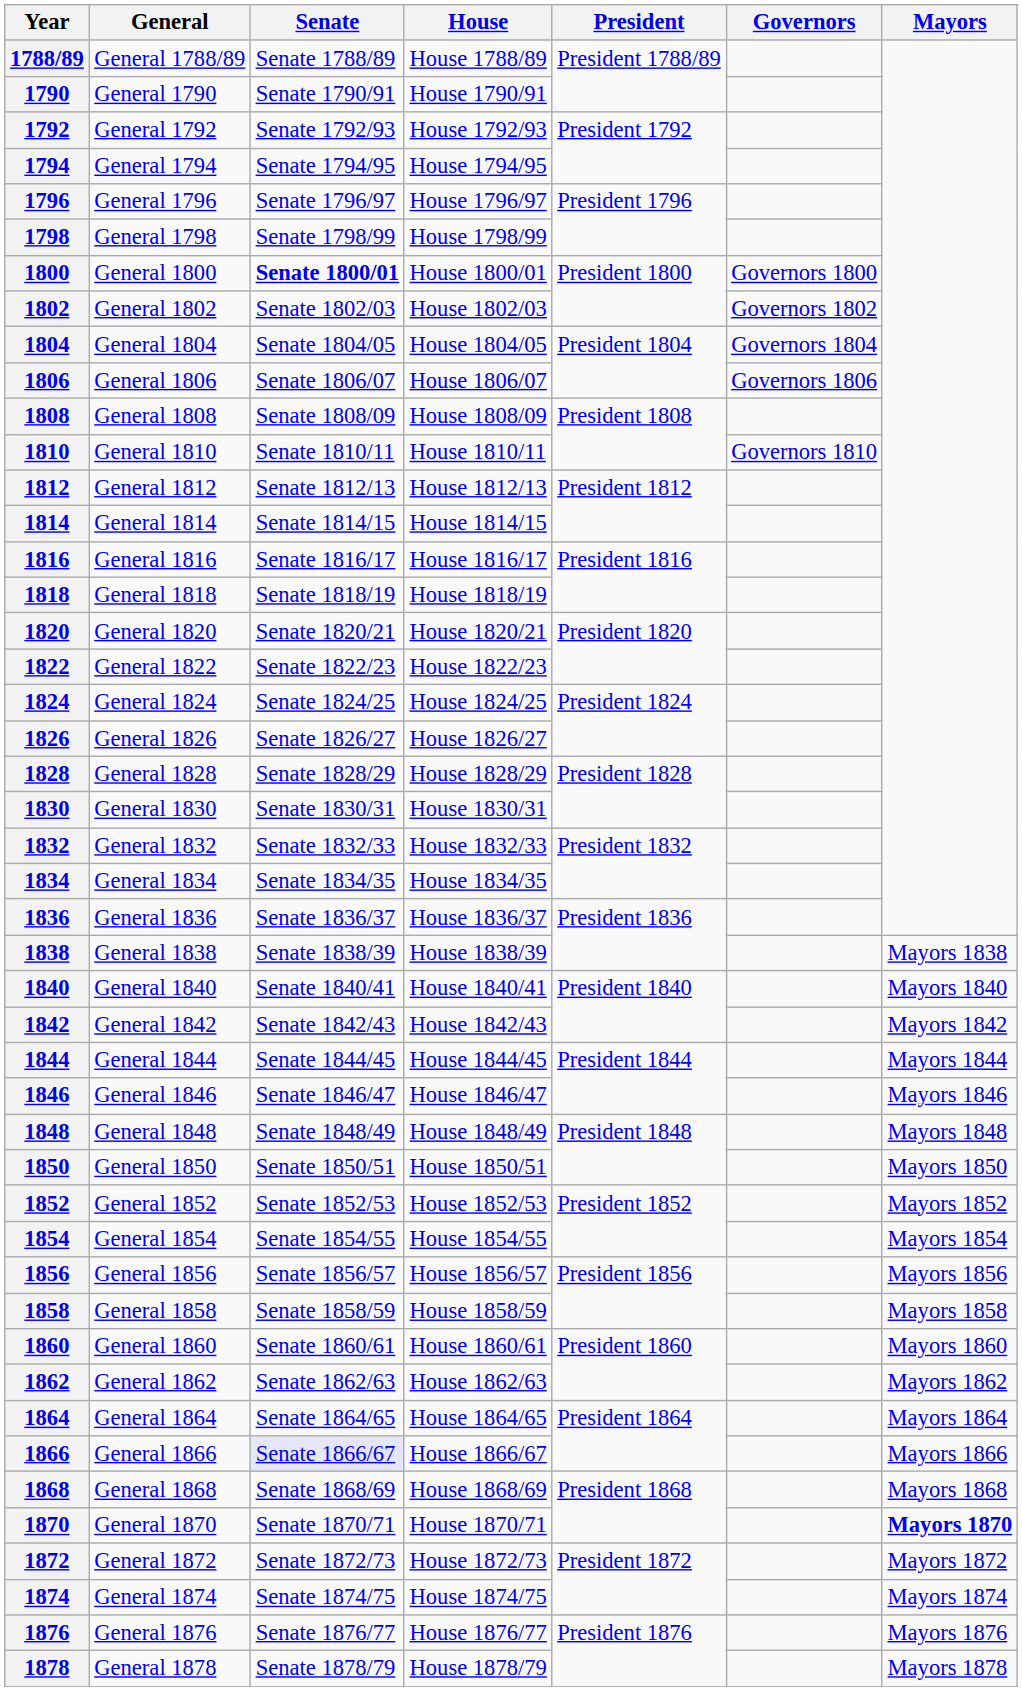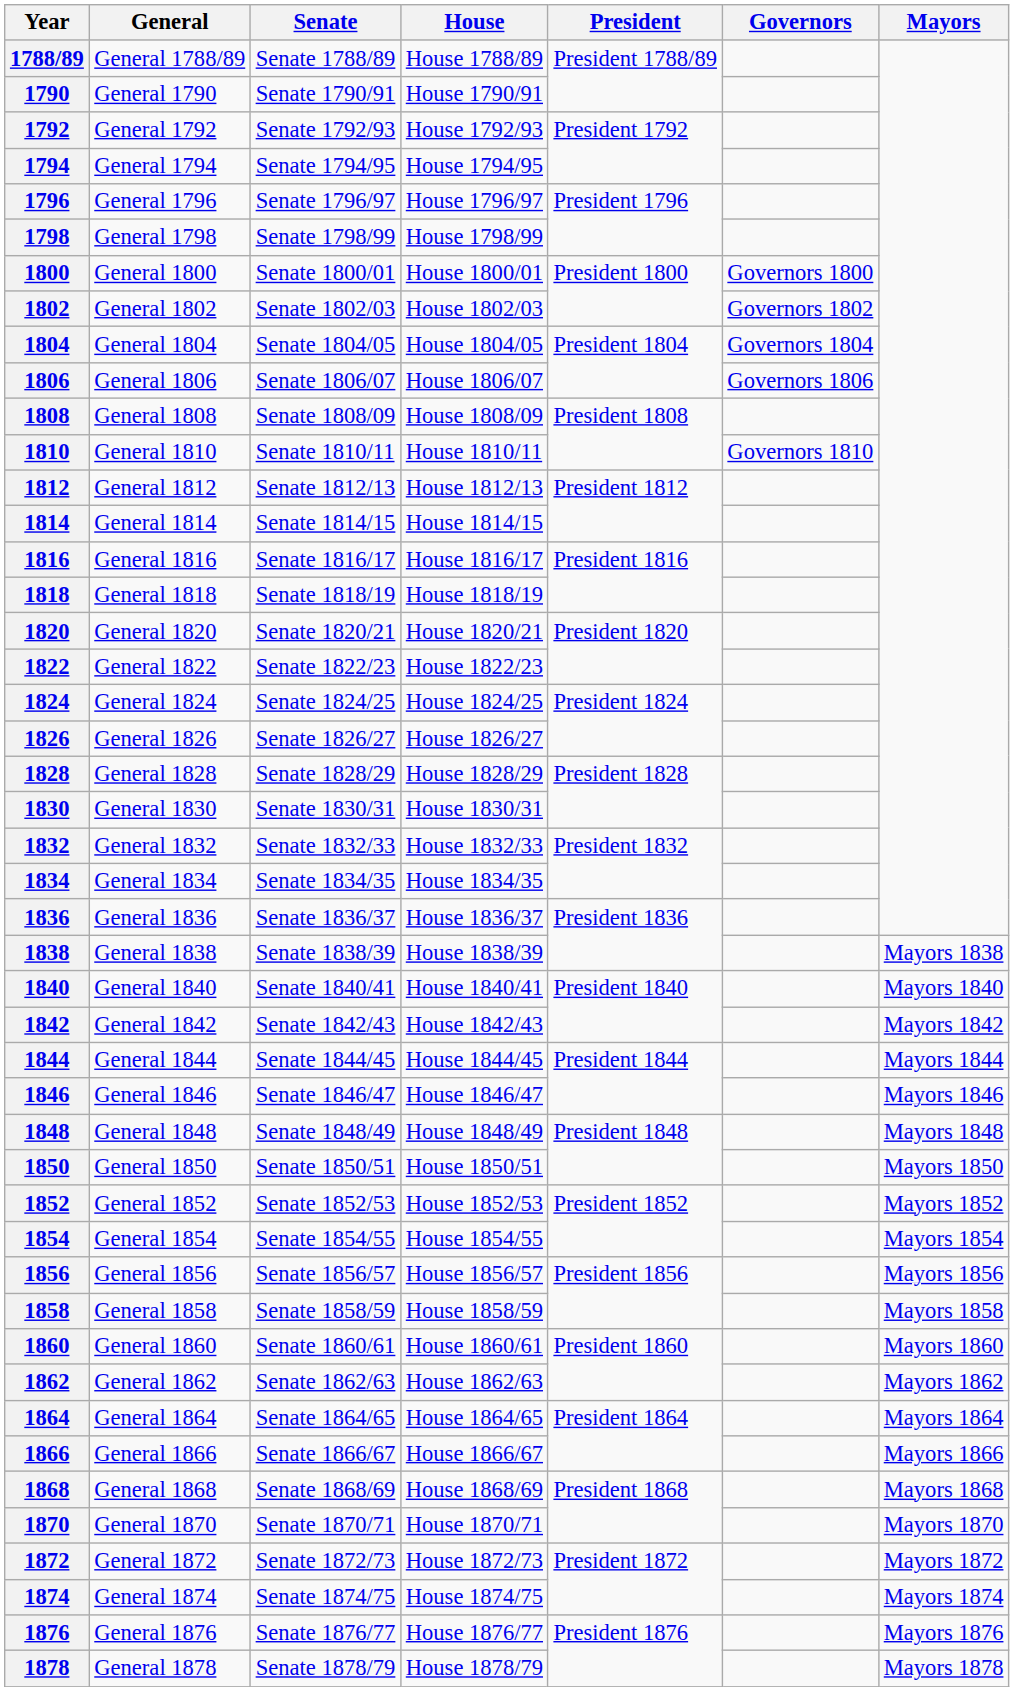(327, 272) bold -> (326, 272) normal
(326, 1453) lavender background -> (326, 1453) no background
(950, 1525) bold -> (944, 1525) normal
